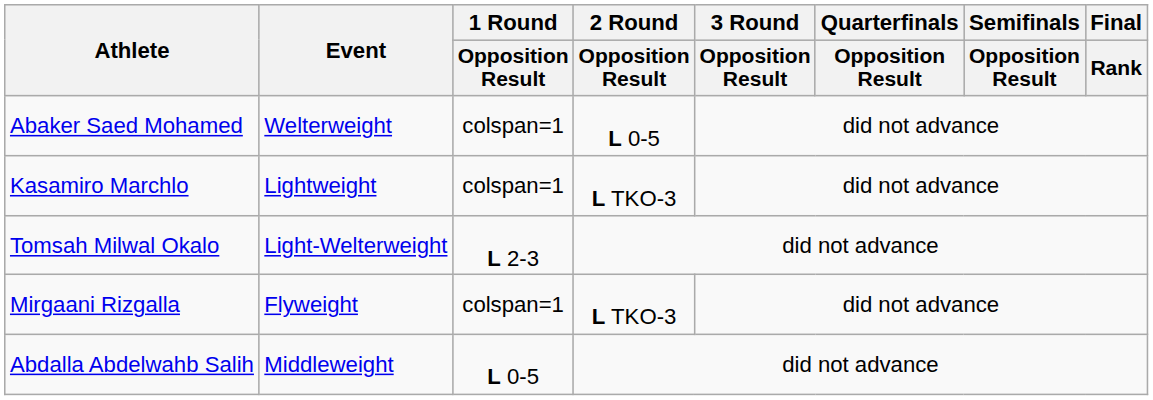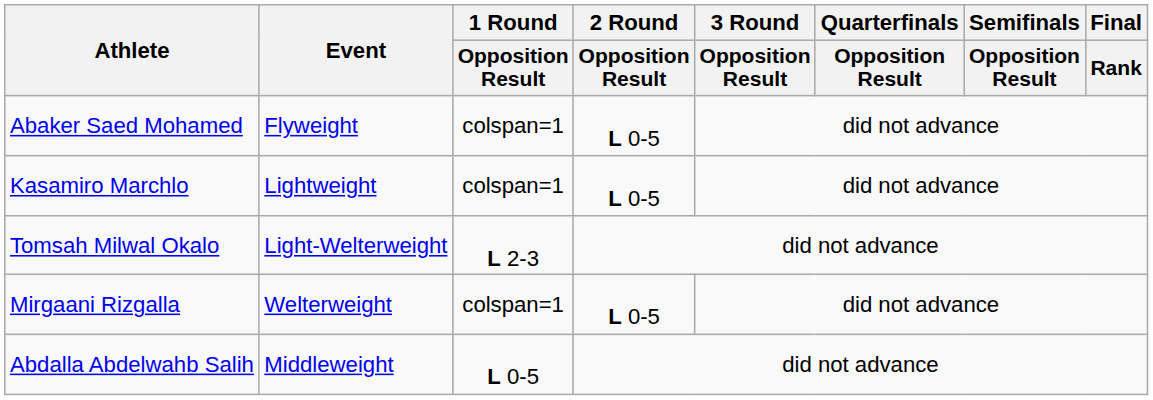(328, 126) Welterweight -> (311, 126) Flyweight
(634, 198) L TKO-3 -> (634, 198) L 0-5
(311, 305) Flyweight -> (328, 305) Welterweight
(634, 318) L TKO-3 -> (634, 318) L 0-5
